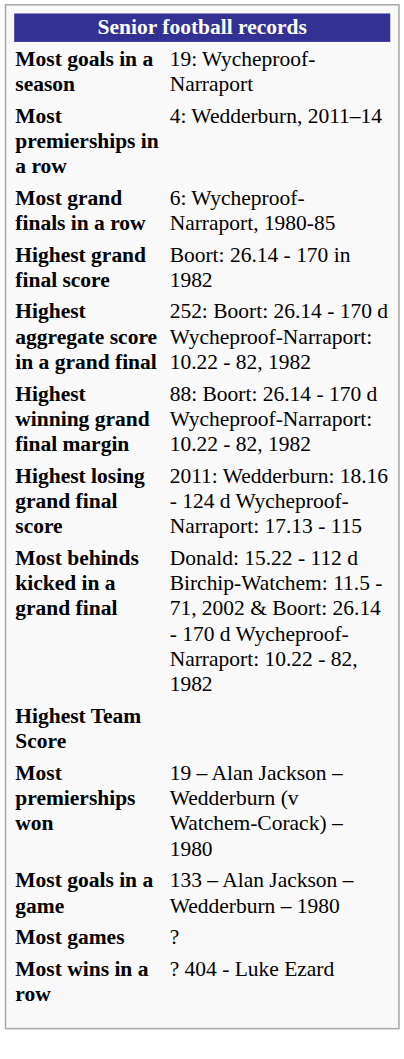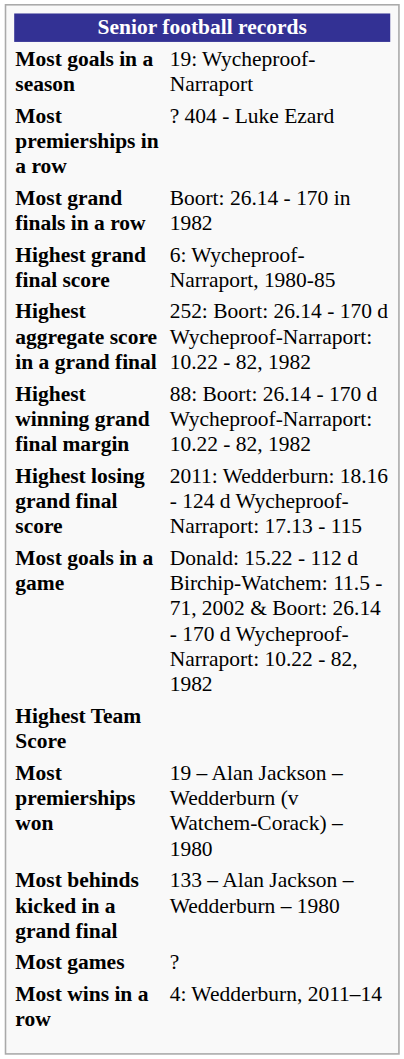(276, 115) 4: Wedderburn, 2011–14 -> (252, 115) ? 404 - Luke Ezard
(253, 210) 6: Wycheproof-Narraport, 1980-85 -> (260, 210) Boort: 26.14 - 170 in 1982
(260, 267) Boort: 26.14 - 170 in 1982 -> (253, 267) 6: Wycheproof-Narraport, 1980-85
(77, 583) Most behinds kicked in a grand final -> (84, 570) Most goals in a game
(84, 892) Most goals in a game -> (77, 905) Most behinds kicked in a grand final
(252, 968) ? 404 - Luke Ezard -> (276, 993) 4: Wedderburn, 2011–14
